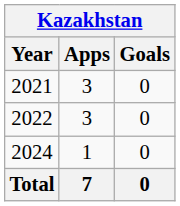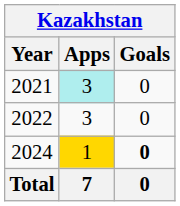(87, 86) no background -> (87, 86) paleturquoise background
(87, 151) no background -> (87, 151) gold background
(145, 151) normal -> (145, 151) bold
